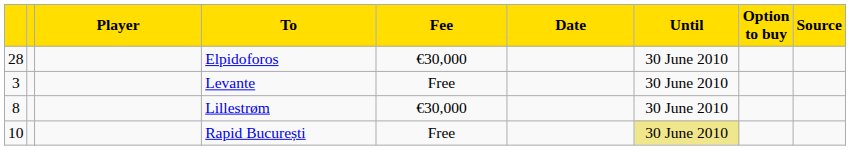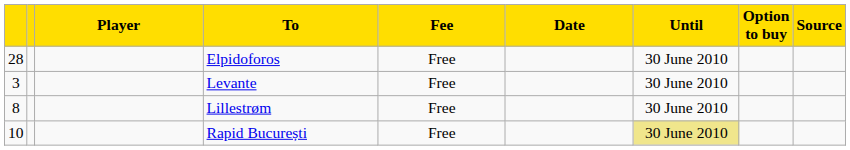(441, 58) €30,000 -> (442, 58) Free
(441, 108) €30,000 -> (442, 108) Free
